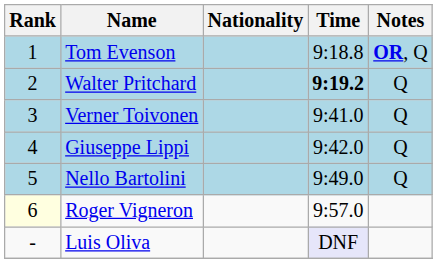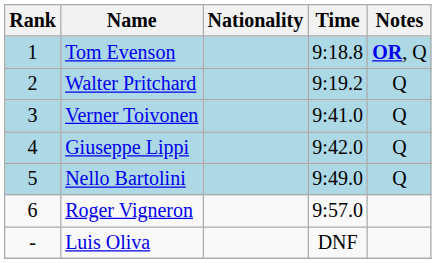(338, 83) bold -> (338, 83) normal
(33, 210) lightyellow background -> (33, 210) no background
(338, 242) lavender background -> (338, 242) no background
